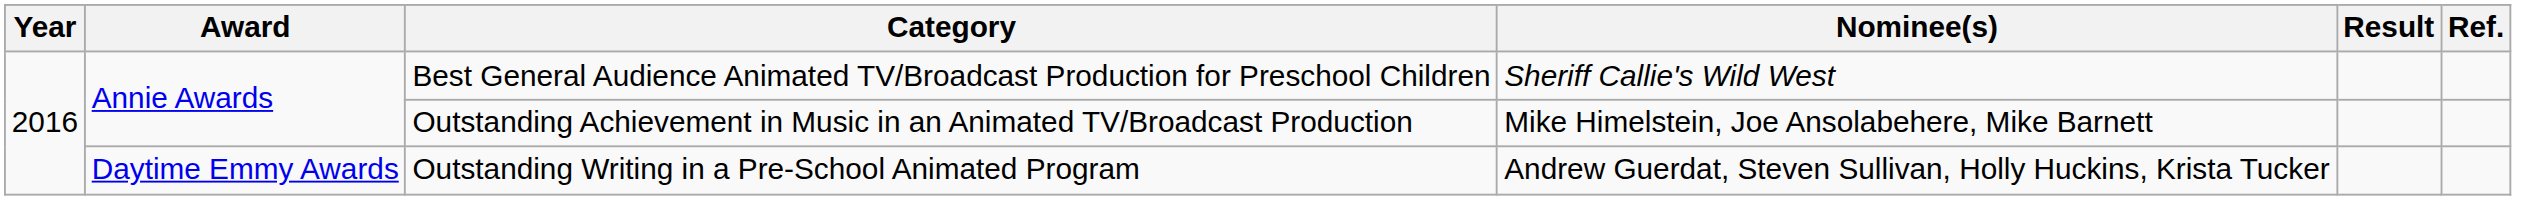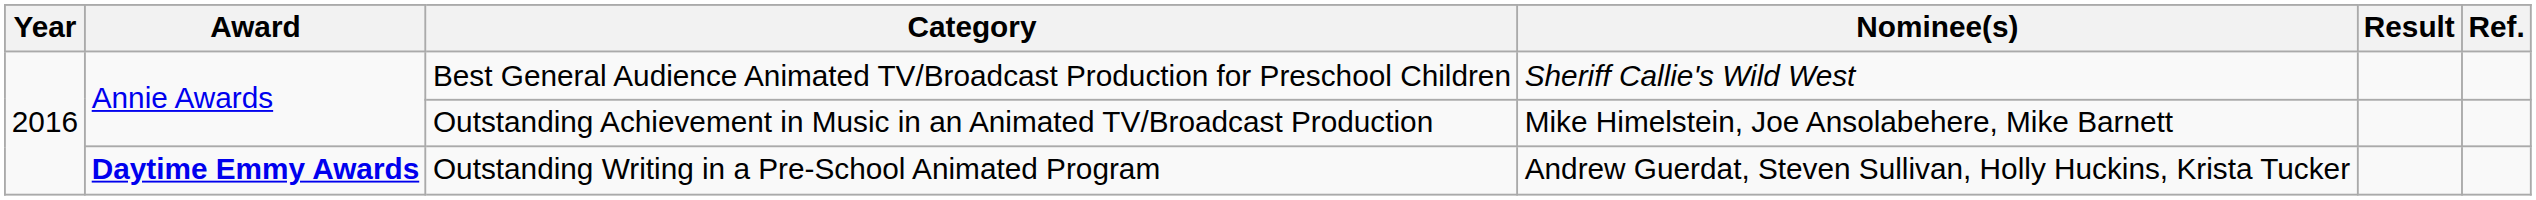(245, 169) normal -> (255, 169) bold
